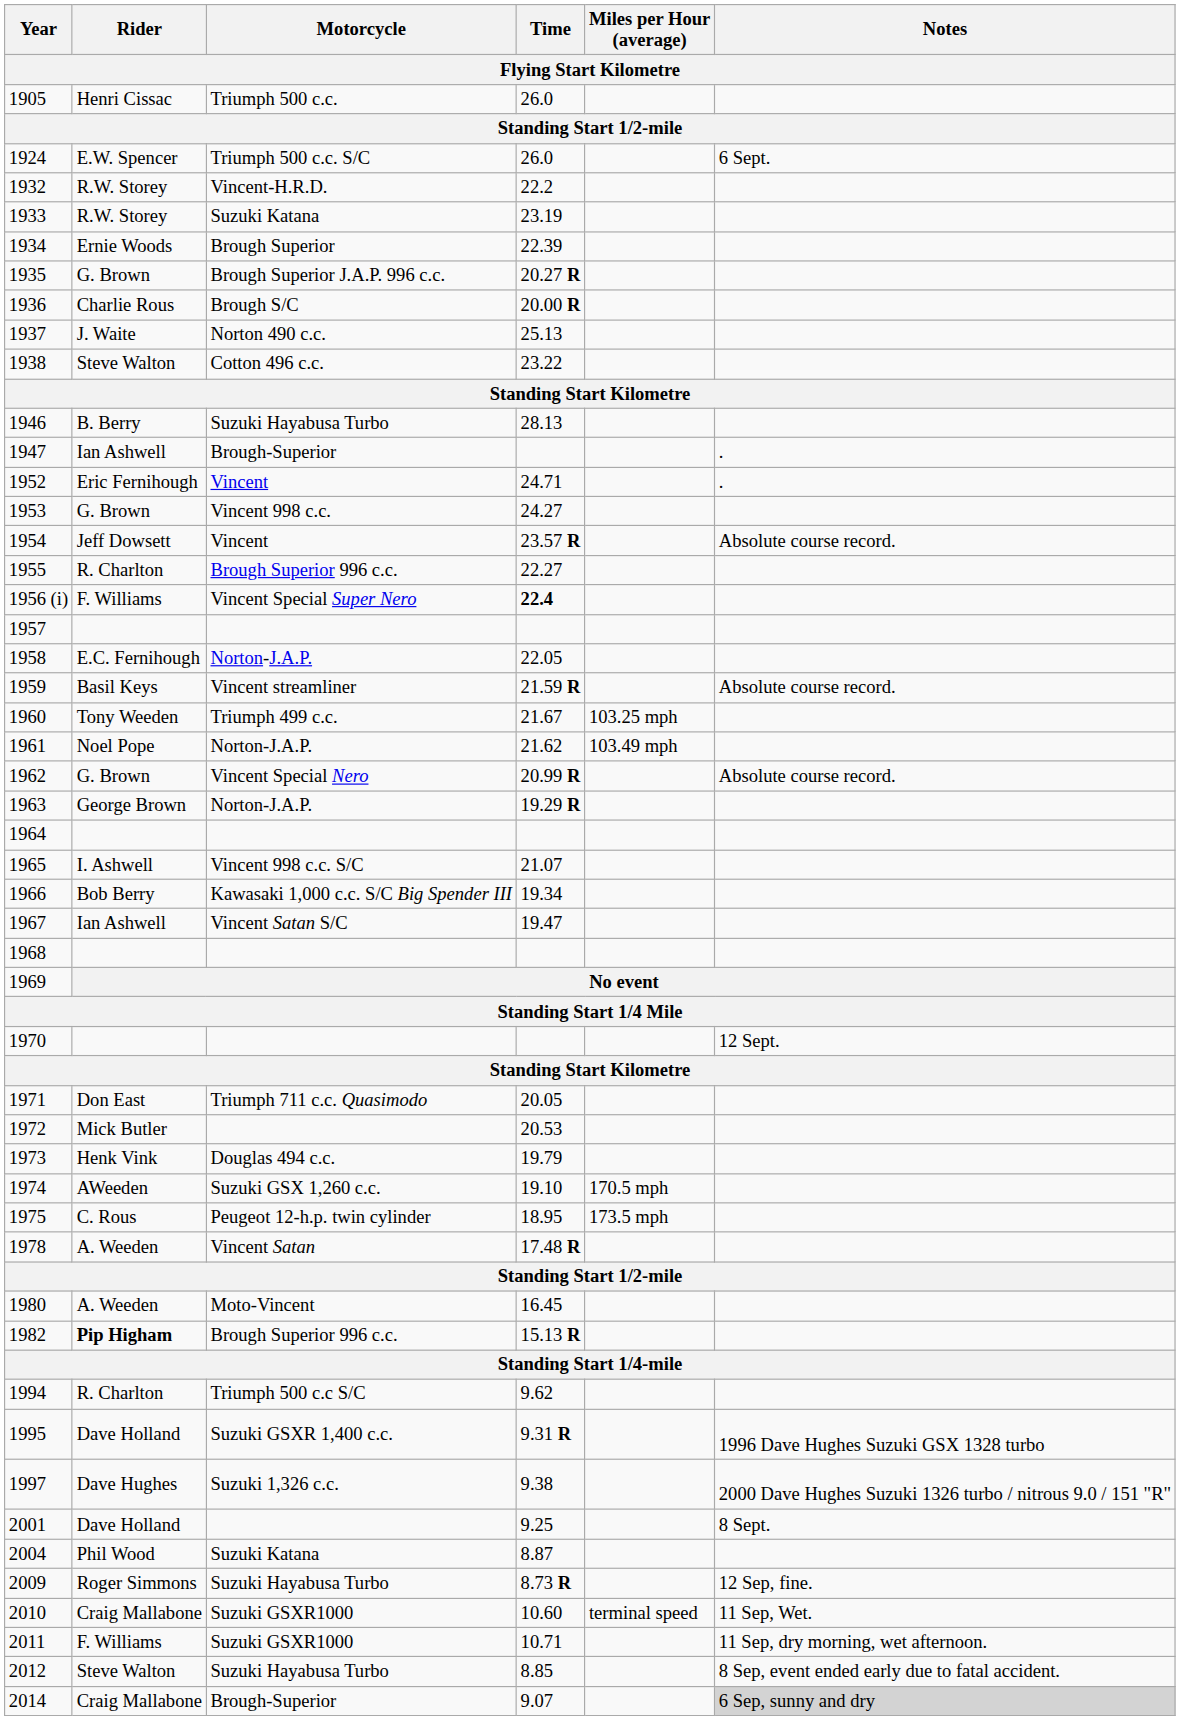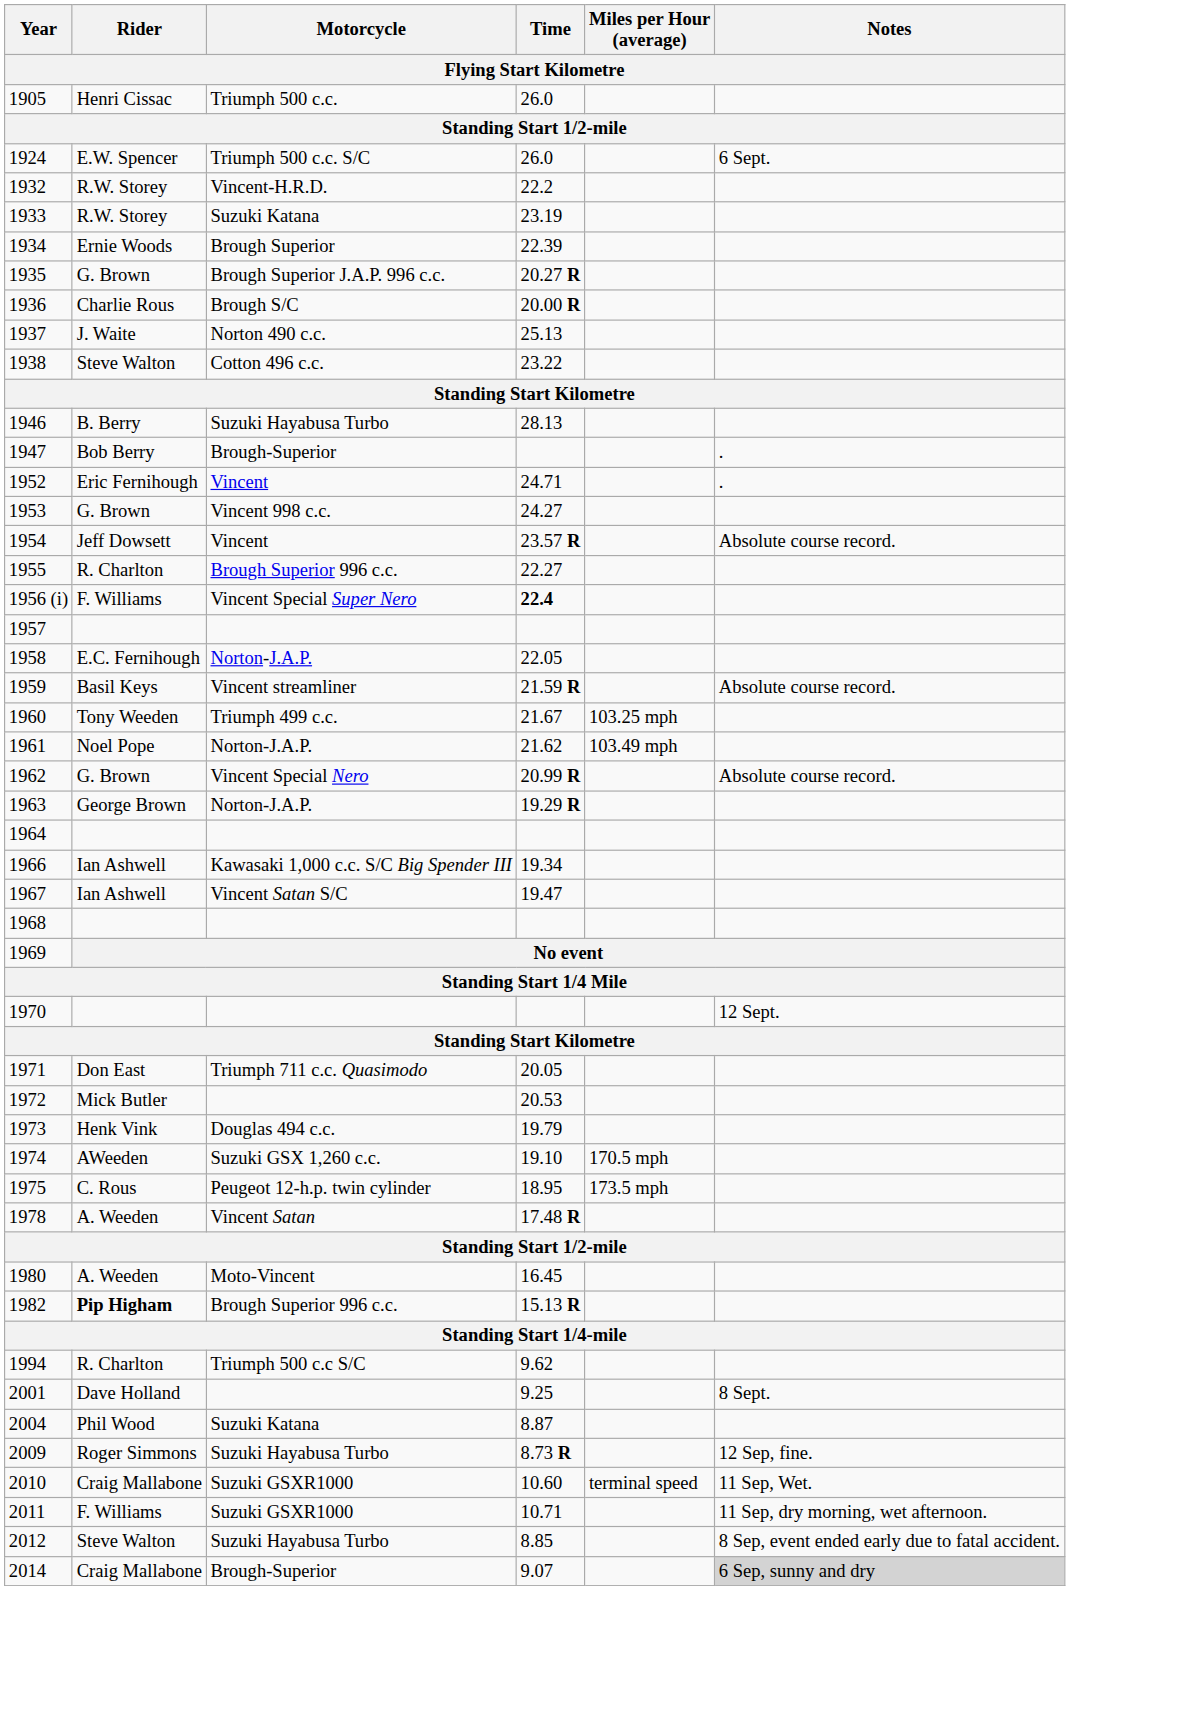(121, 452) Ian Ashwell -> (116, 452) Bob Berry
- row: (27, 864)
(116, 893) Bob Berry -> (121, 864) Ian Ashwell
- row: (27, 1433)
- row: (27, 1484)
